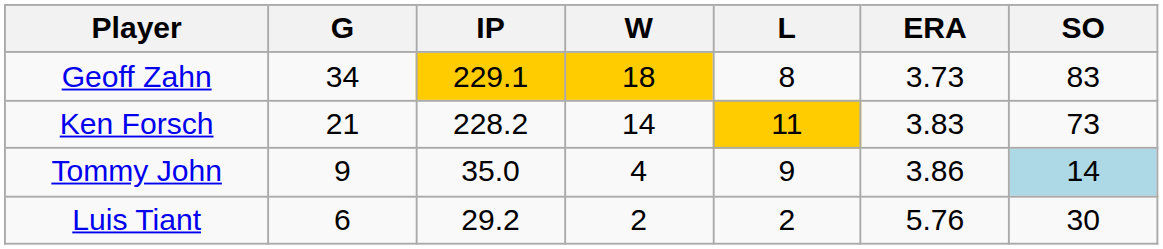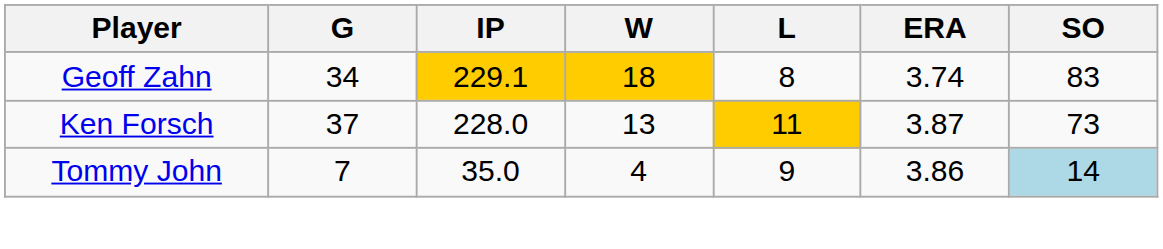(935, 76) 3.73 -> (935, 76) 3.74
(342, 123) 21 -> (342, 123) 37
(491, 123) 228.2 -> (491, 123) 228.0
(639, 123) 14 -> (639, 123) 13
(935, 123) 3.83 -> (935, 123) 3.87
(342, 171) 9 -> (342, 171) 7
- row: (137, 219)
